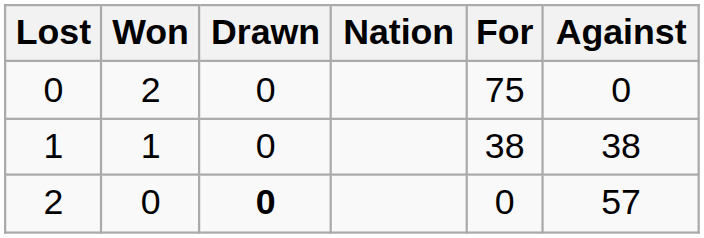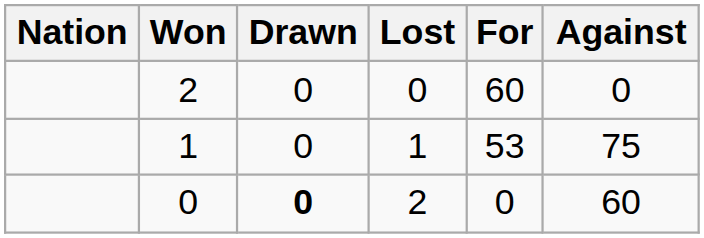columns swapped: (399, 32) <-> (53, 32)
(505, 89) 75 -> (505, 89) 60
(505, 145) 38 -> (505, 145) 53
(621, 145) 38 -> (621, 145) 75
(621, 202) 57 -> (621, 202) 60
